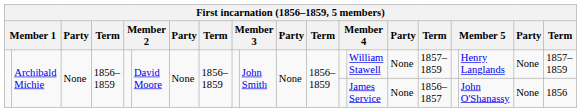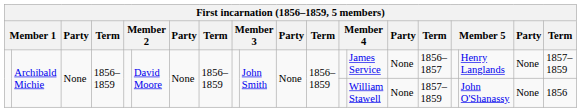(366, 64) William Stawell -> (365, 64) James Service
(434, 64) 1857–1859 -> (434, 64) 1856–1857
(365, 92) James Service -> (366, 92) William Stawell
(434, 92) 1856–1857 -> (434, 92) 1857–1859
